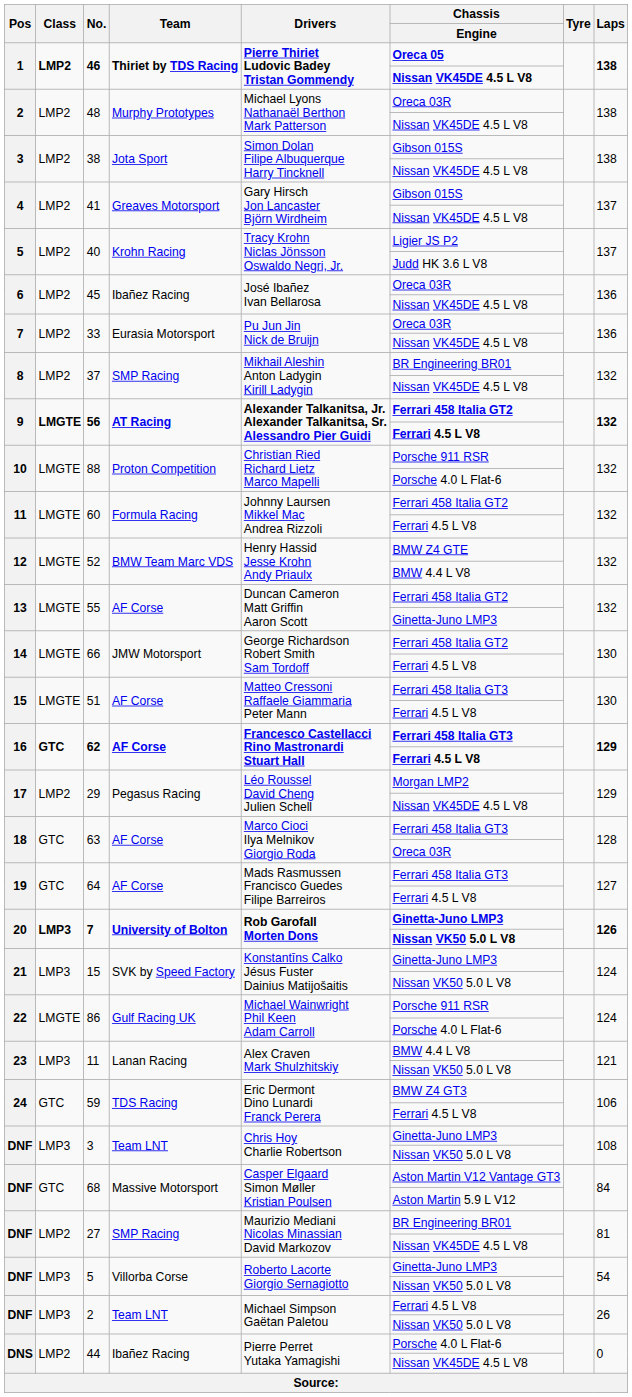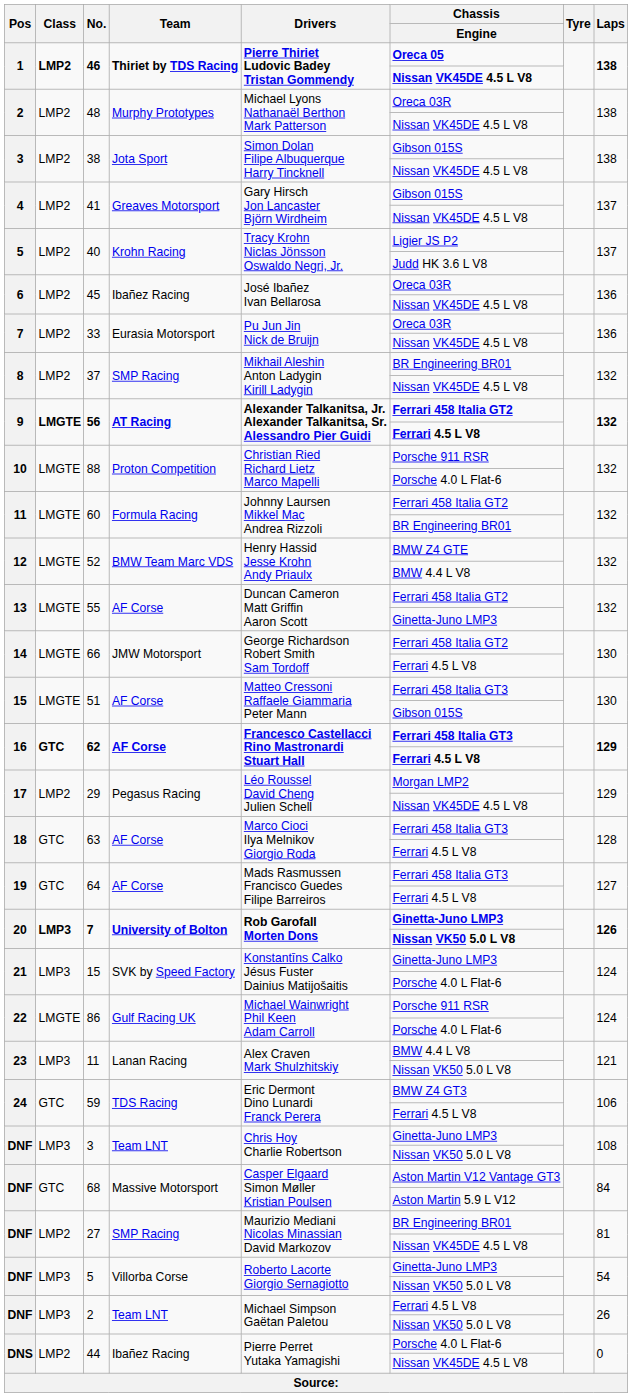(434, 527) Ferrari 4.5 L V8 -> (452, 527) BR Engineering BR01
(434, 712) Ferrari 4.5 L V8 -> (428, 712) Gibson 015S
(422, 852) Oreca 03R -> (434, 852) Ferrari 4.5 L V8
(452, 983) Nissan VK50 5.0 L V8 -> (447, 983) Porsche 4.0 L Flat-6
